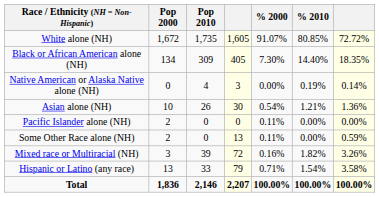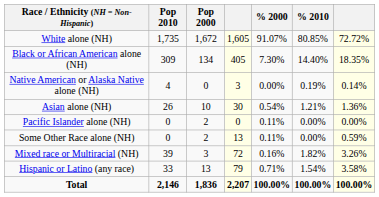columns swapped: (168, 17) <-> (206, 17)
